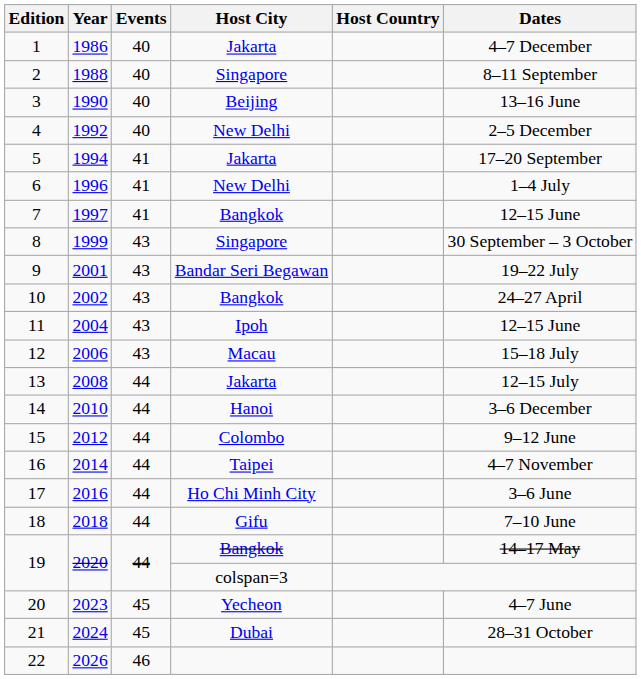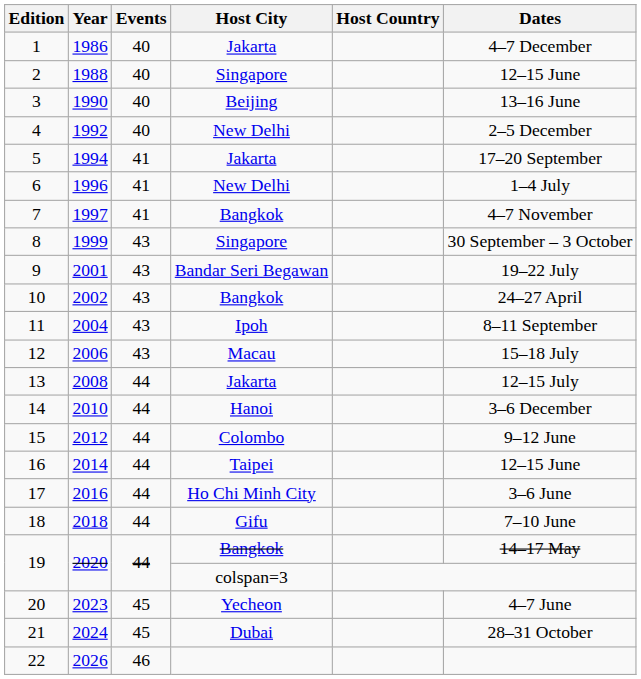(540, 74) 8–11 September -> (540, 74) 12–15 June
(540, 213) 12–15 June -> (540, 213) 4–7 November
(540, 325) 12–15 June -> (540, 325) 8–11 September
(540, 465) 4–7 November -> (540, 465) 12–15 June
